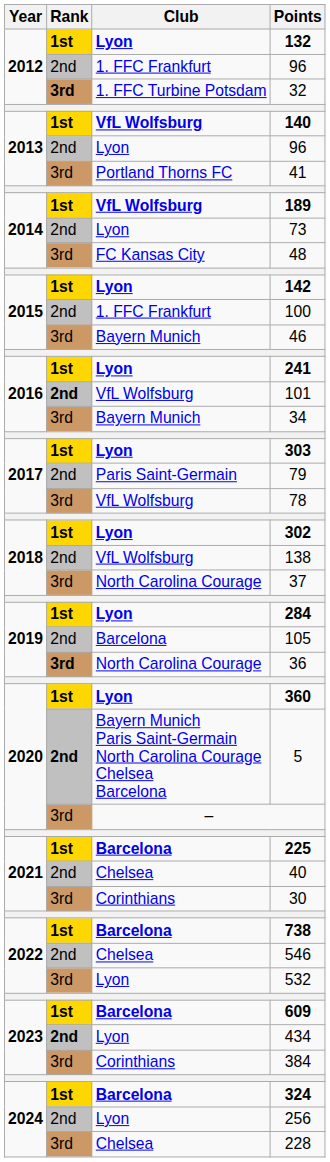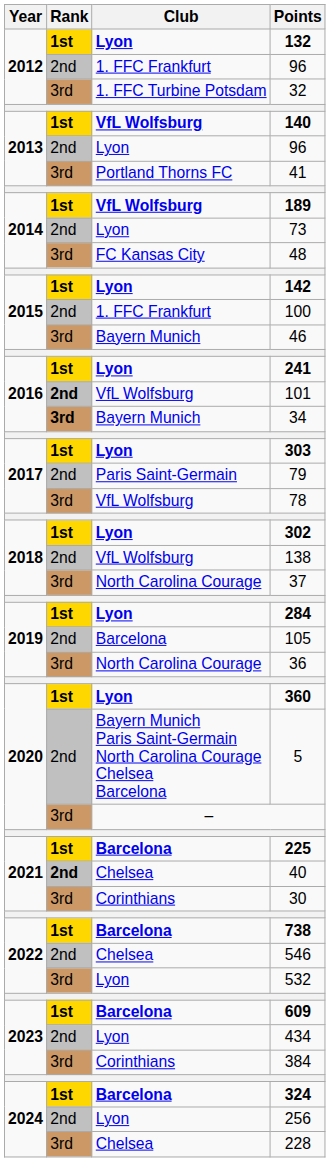(62, 91) bold -> (62, 91) normal
(62, 418) normal -> (62, 418) bold
(62, 664) bold -> (62, 664) normal
(64, 756) bold -> (63, 756) normal
(63, 873) normal -> (64, 873) bold
(64, 1037) bold -> (63, 1037) normal
